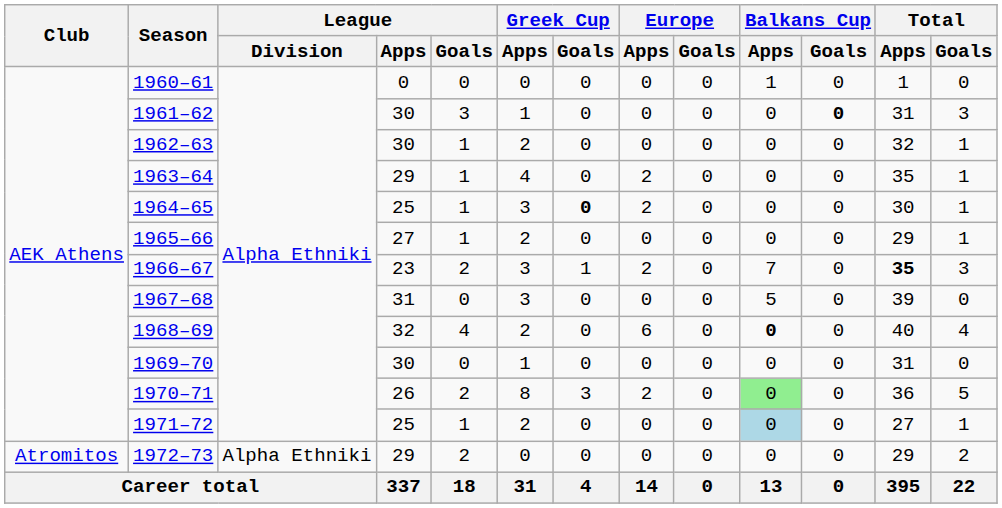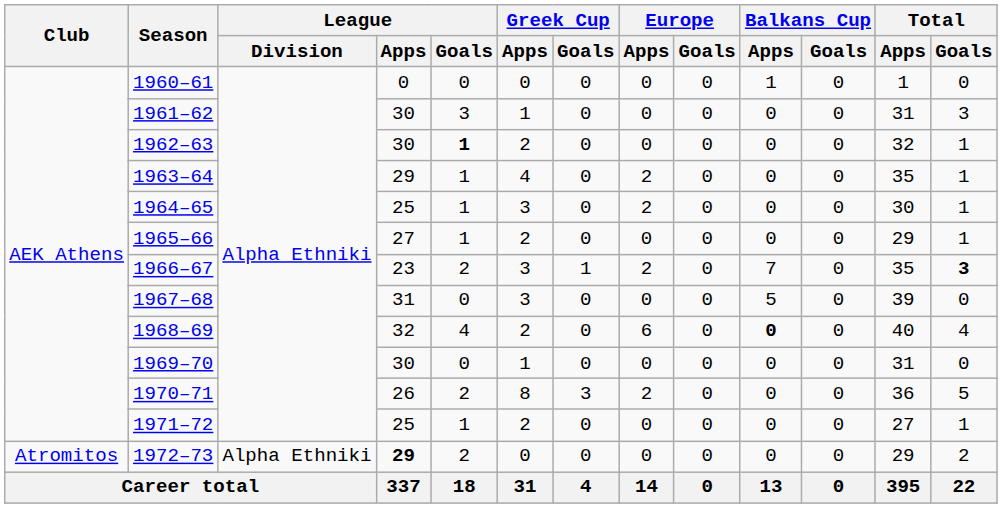(839, 114) bold -> (839, 114) normal
(464, 145) normal -> (464, 145) bold
(586, 207) bold -> (586, 207) normal
(903, 269) bold -> (903, 269) normal
(964, 269) normal -> (964, 269) bold
(771, 394) lightgreen background -> (771, 394) no background
(771, 425) lightblue background -> (771, 425) no background
(404, 456) normal -> (404, 456) bold
